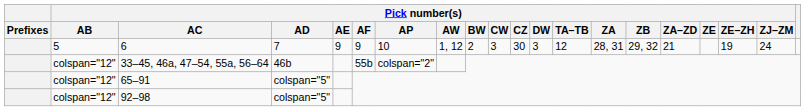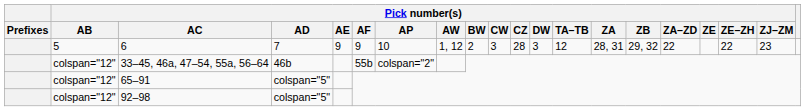(519, 47) 30 -> (519, 47) 28
(669, 47) 21 -> (669, 47) 22
(727, 47) 19 -> (727, 47) 22
(765, 47) 24 -> (765, 47) 23
